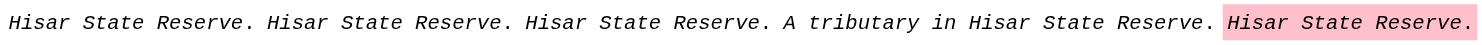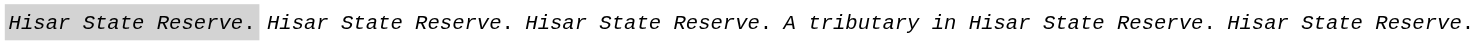(132, 22) no background -> (132, 22) lightgrey background
(1351, 22) pink background -> (1351, 22) no background
